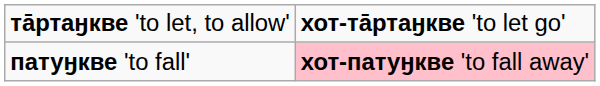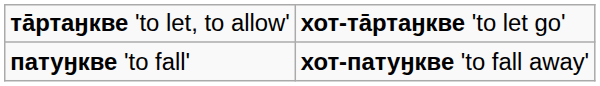(445, 61) pink background -> (445, 61) no background
